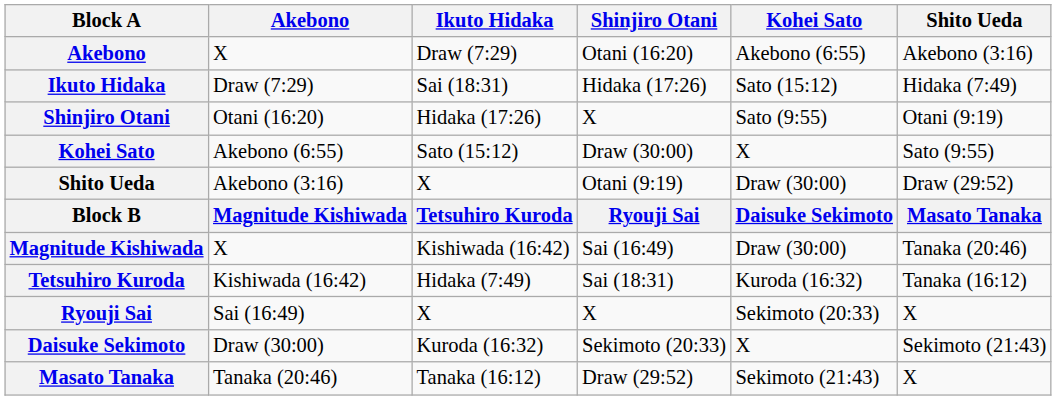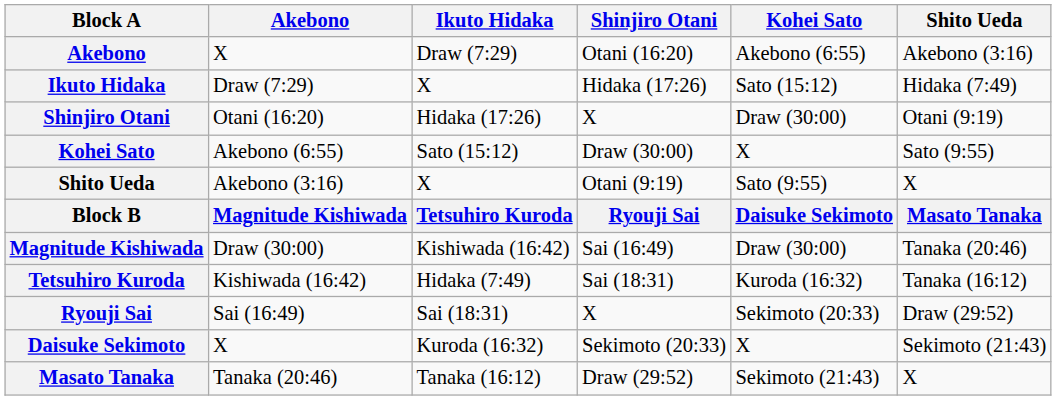(462, 85) Sai (18:31) -> (424, 85) X
(781, 118) Sato (9:55) -> (791, 118) Draw (30:00)
(791, 183) Draw (30:00) -> (781, 183) Sato (9:55)
(958, 183) Draw (29:52) -> (910, 183) X
(220, 248) X -> (268, 248) Draw (30:00)
(424, 313) X -> (462, 313) Sai (18:31)
(910, 313) X -> (958, 313) Draw (29:52)
(268, 345) Draw (30:00) -> (220, 345) X
